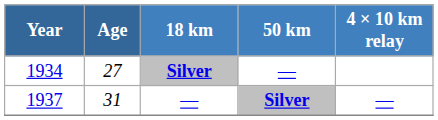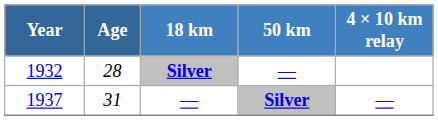(44, 70) 1934 -> (44, 70) 1932
(112, 70) 27 -> (112, 70) 28
